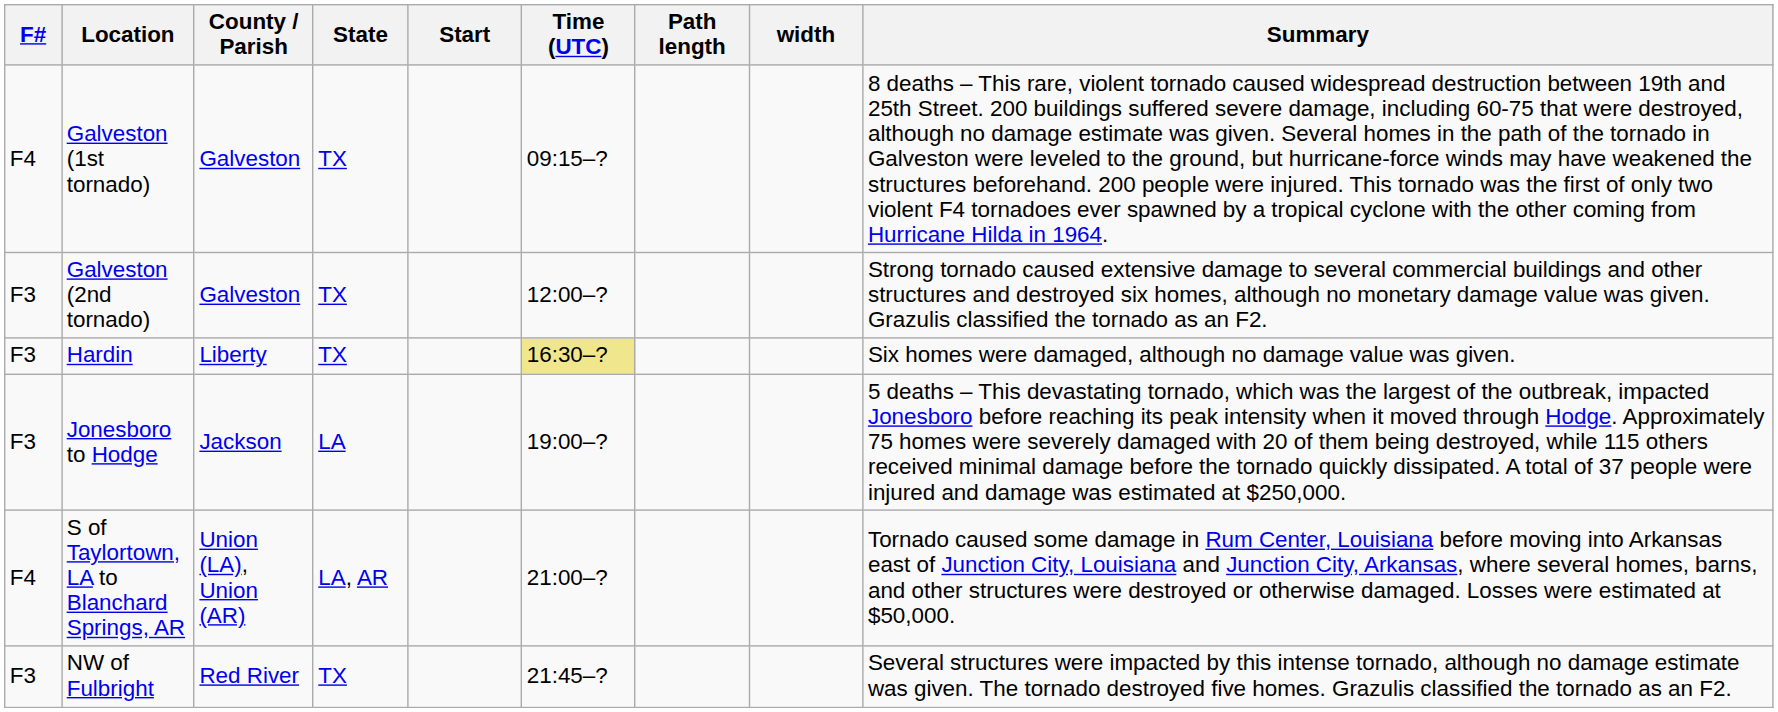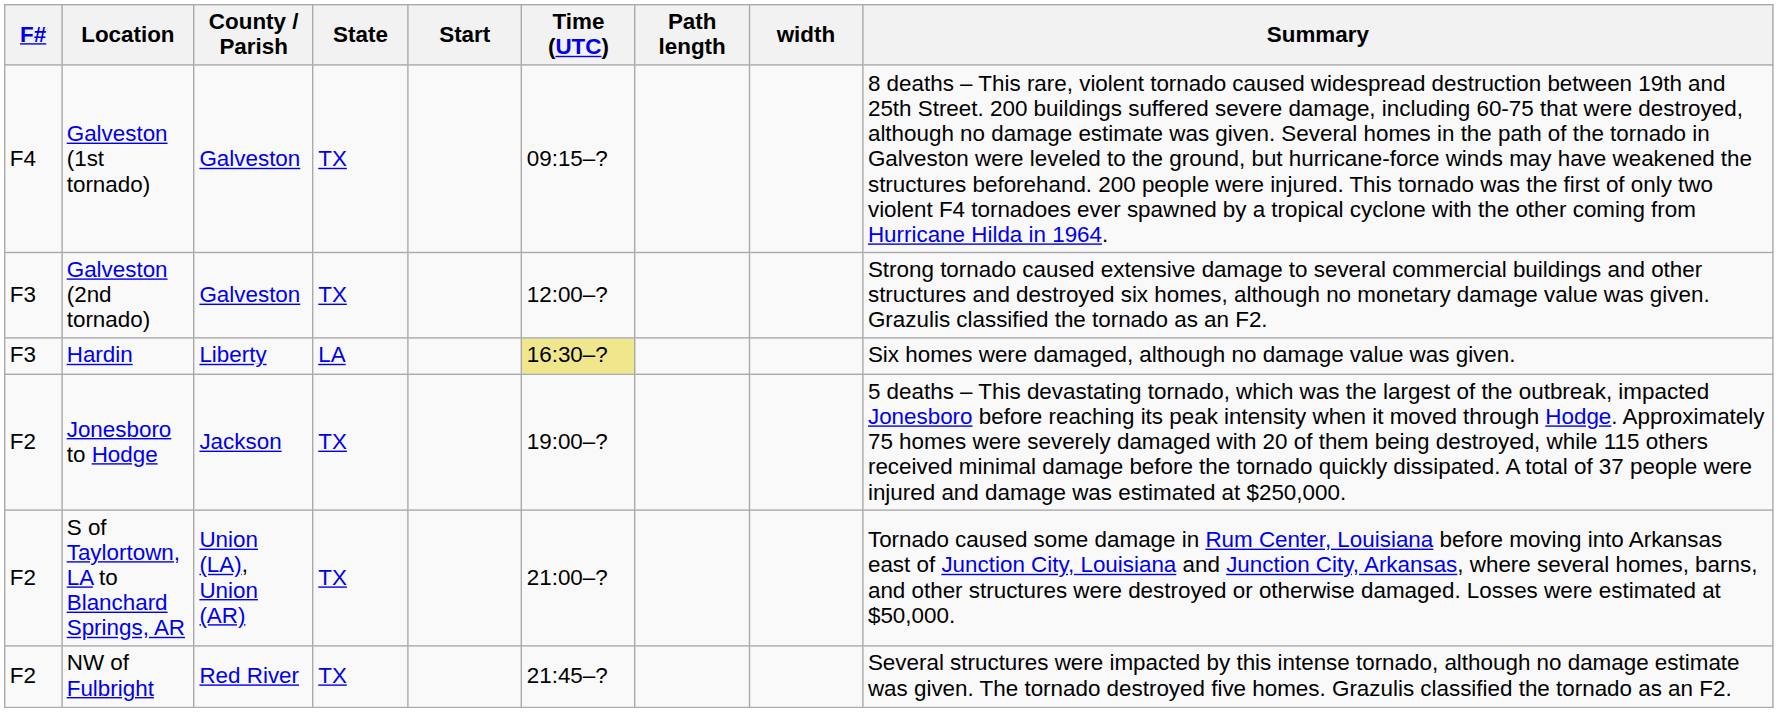(333, 355) TX -> (332, 355) LA
(23, 441) F3 -> (23, 441) F2
(332, 441) LA -> (333, 441) TX
(23, 577) F4 -> (23, 577) F2
(353, 577) LA, AR -> (333, 577) TX
(23, 676) F3 -> (23, 676) F2
